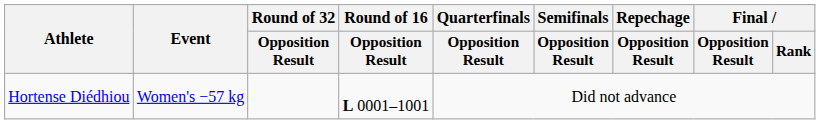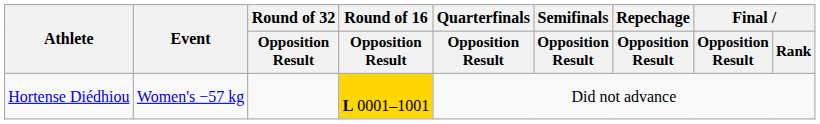(386, 106) no background -> (386, 106) gold background
